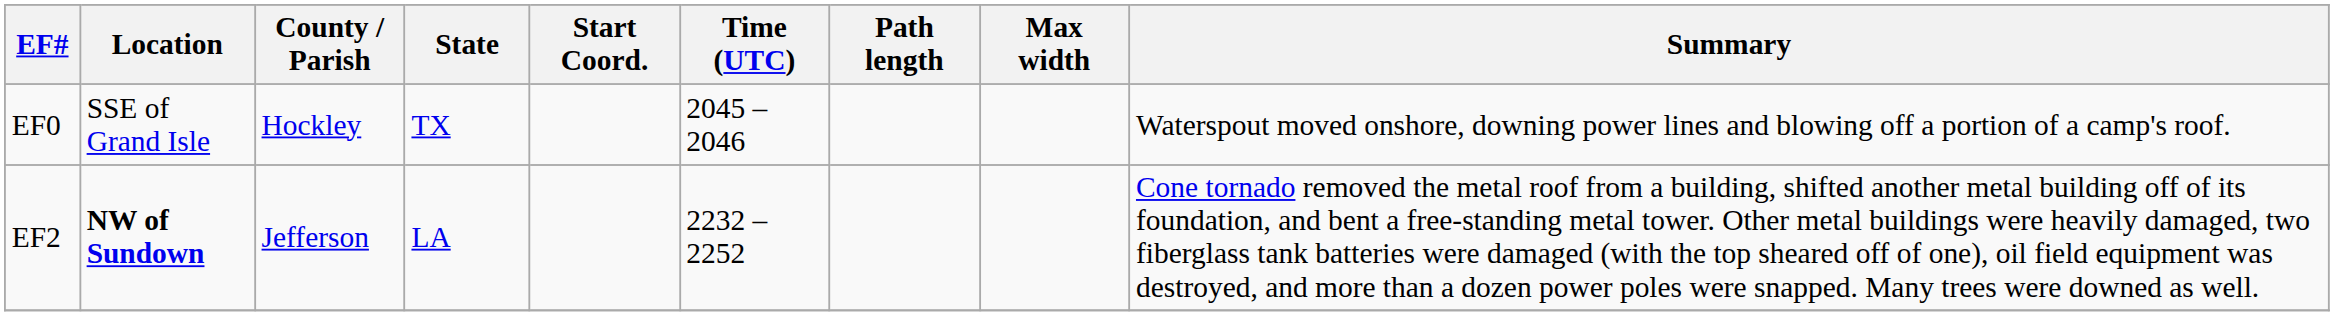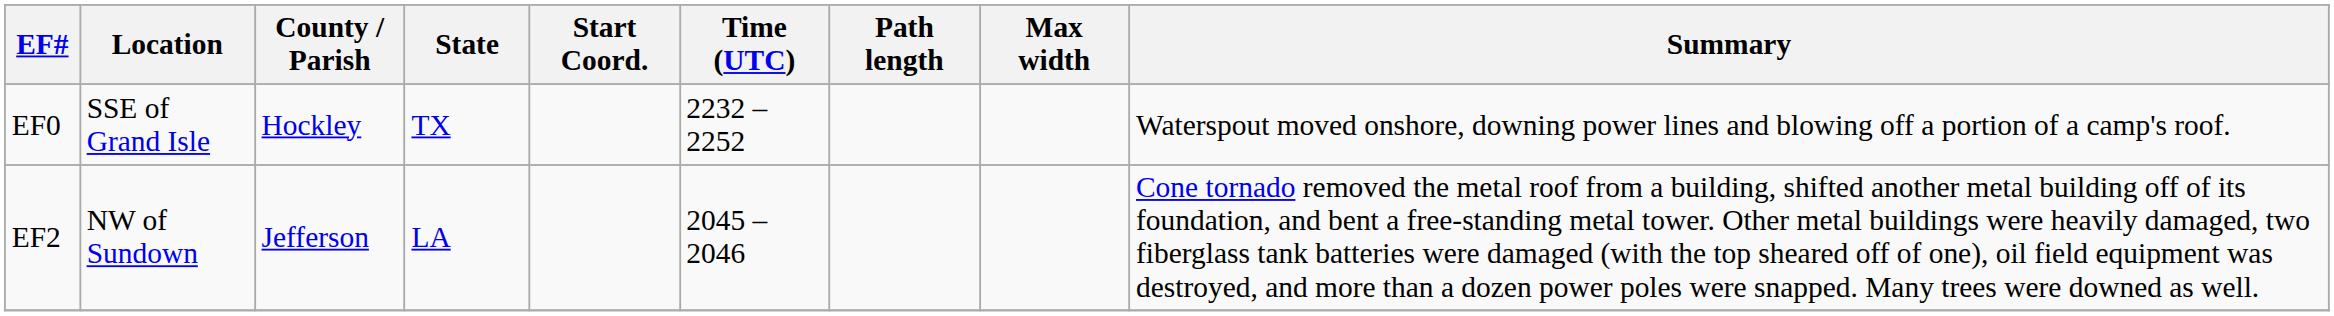(727, 124) 2045 – 2046 -> (727, 124) 2232 – 2252
(146, 237) bold -> (142, 237) normal
(727, 237) 2232 – 2252 -> (727, 237) 2045 – 2046
